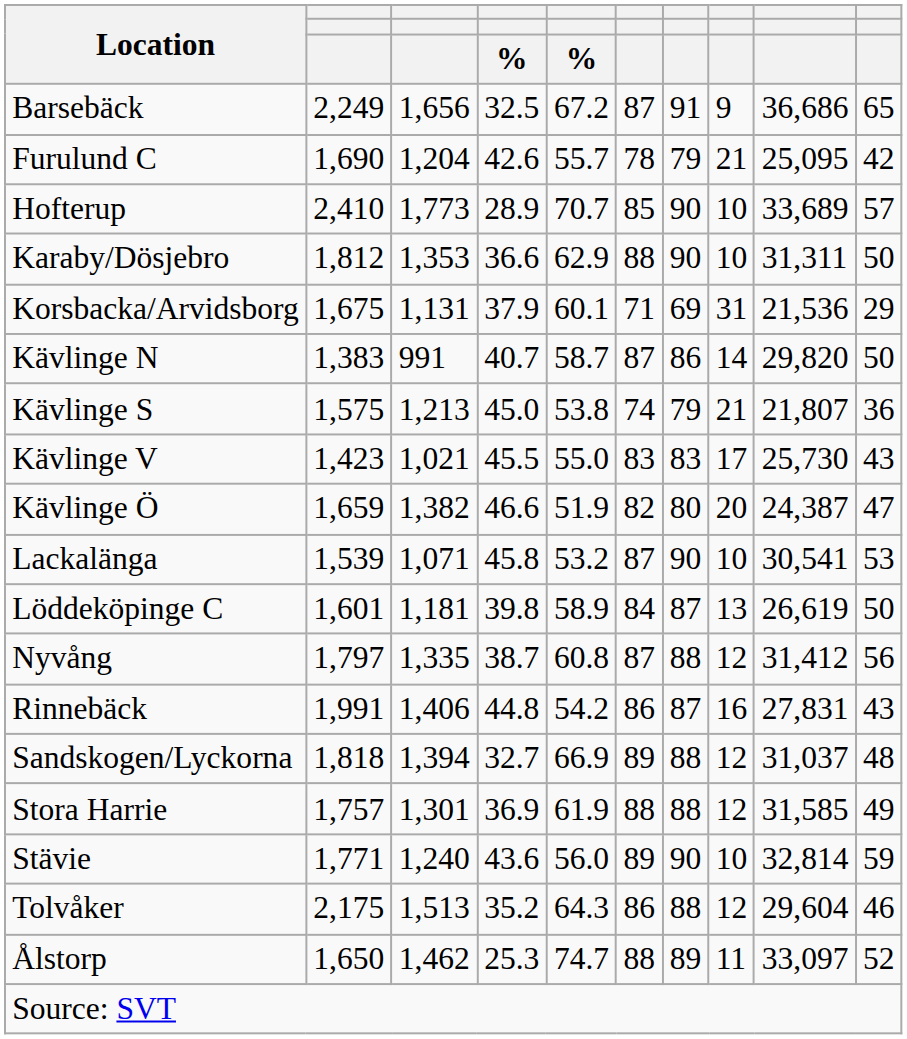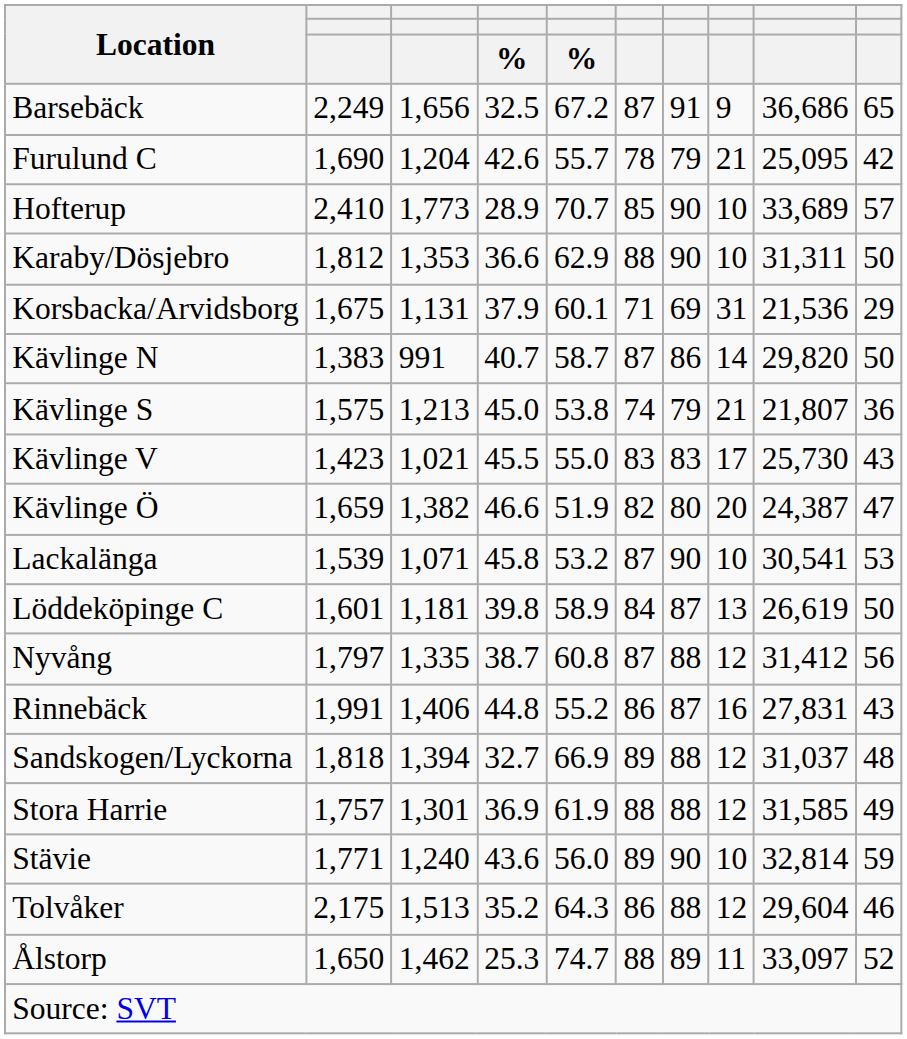(581, 708) 54.2 -> (581, 708) 55.2
